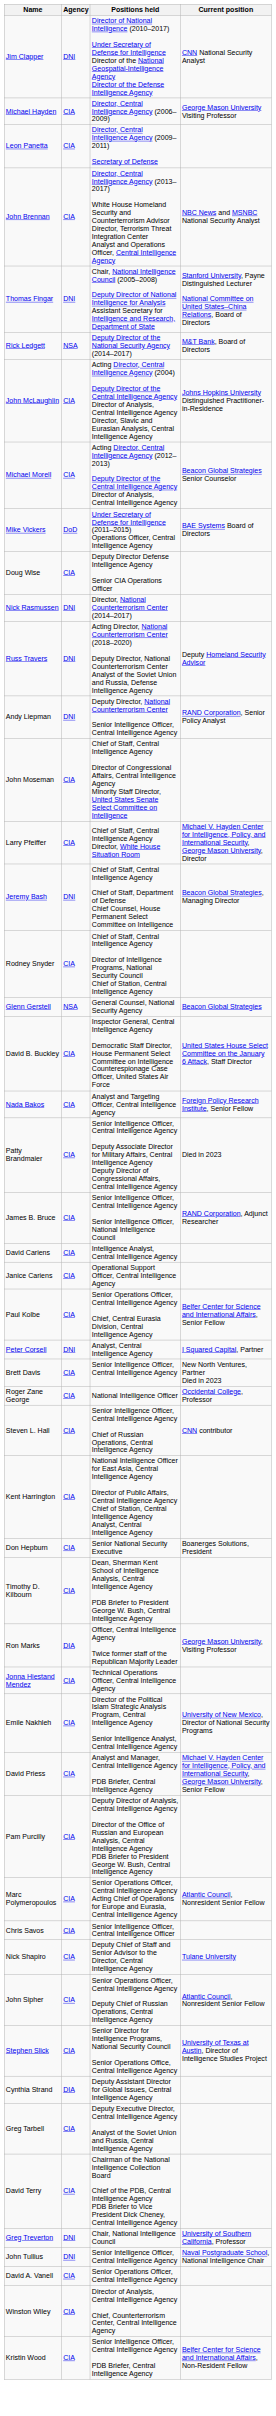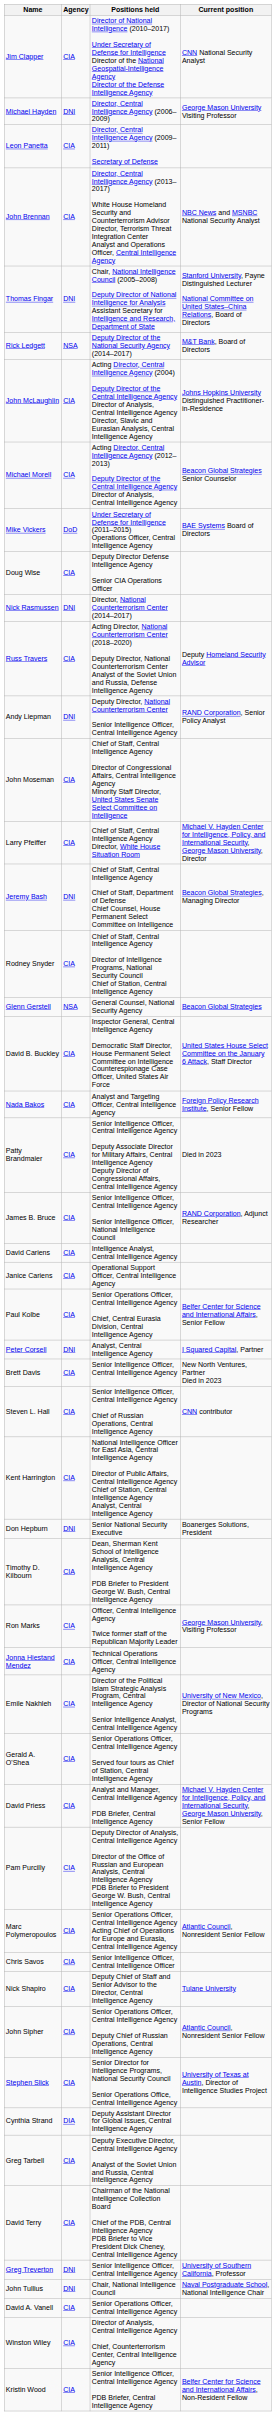(69, 56) DNI -> (69, 56) CIA
(69, 111) CIA -> (69, 111) DNI
(69, 658) DNI -> (69, 658) CIA
- row: (24, 1395)
(69, 1548) CIA -> (69, 1529) DNI
(69, 1645) DIA -> (69, 1626) CIA
+ row: (21, 1759)
(134, 2238) Chair, National Intelligence Council -> (135, 2270) Senior Intelligence Officer, Central Intelligence Agency
(135, 2257) Senior Intelligence Officer, Central Intelligence Agency -> (134, 2289) Chair, National Intelligence Council
